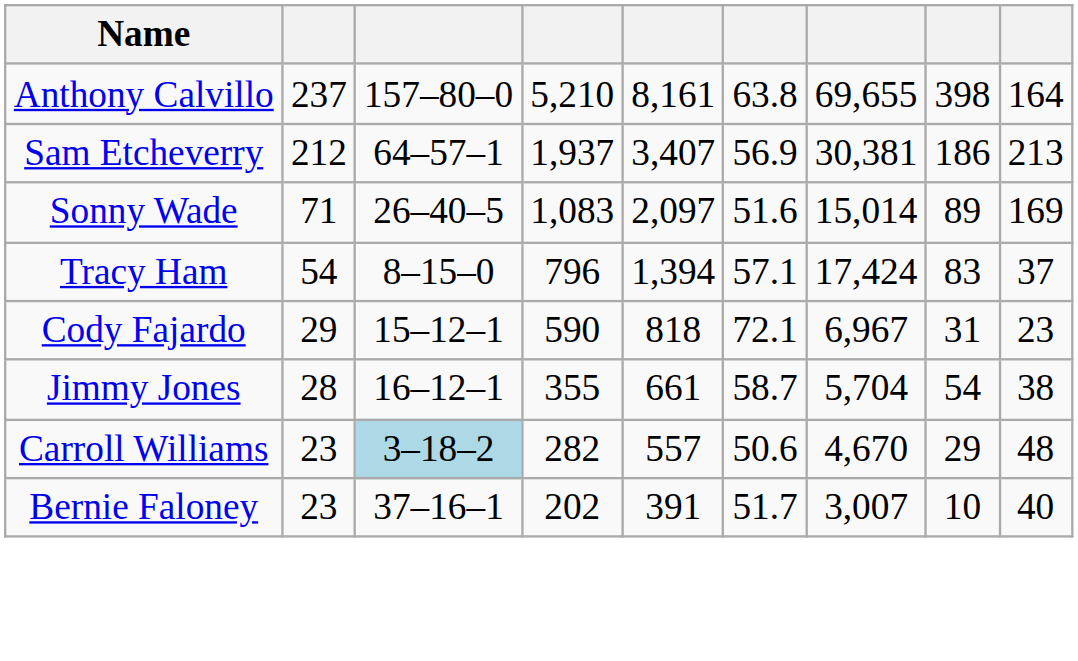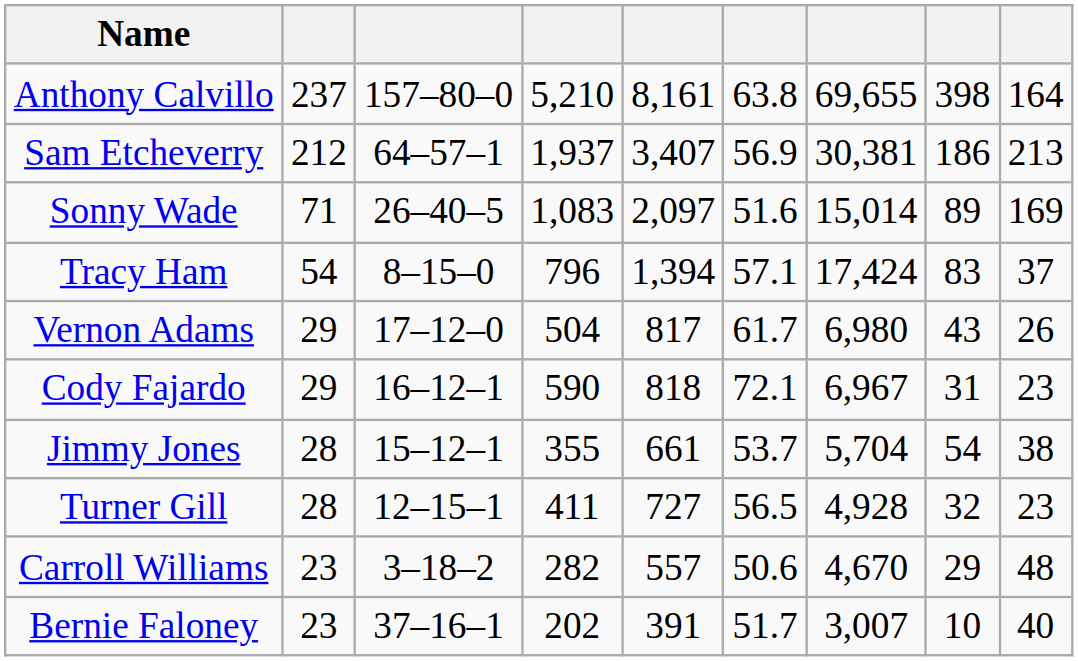+ row: (144, 329)
(439, 329) 15–12–1 -> (439, 388) 16–12–1
(439, 388) 16–12–1 -> (439, 447) 15–12–1
(765, 388) 58.7 -> (765, 447) 53.7
+ row: (144, 507)
(439, 447) lightblue background -> (439, 566) no background
